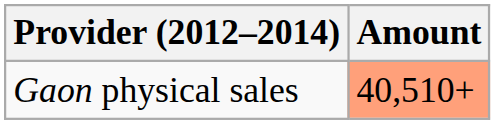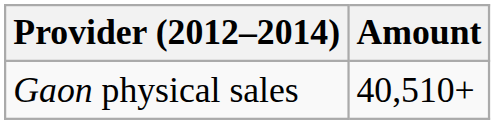(416, 89) lightsalmon background -> (416, 89) no background
